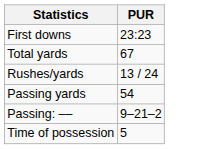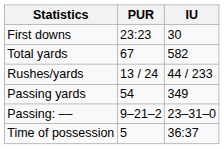+ column: (192, 14)
